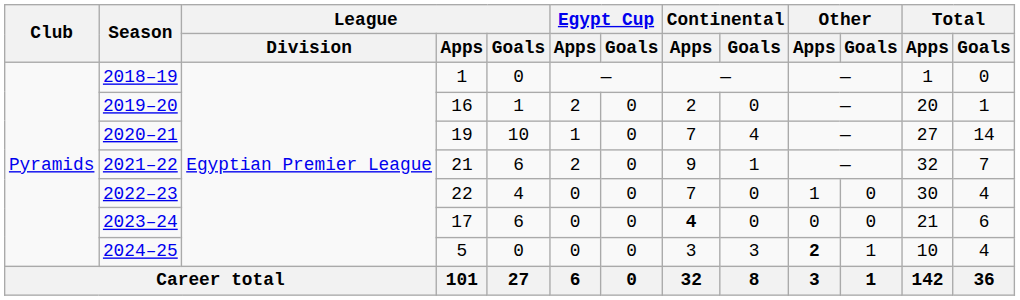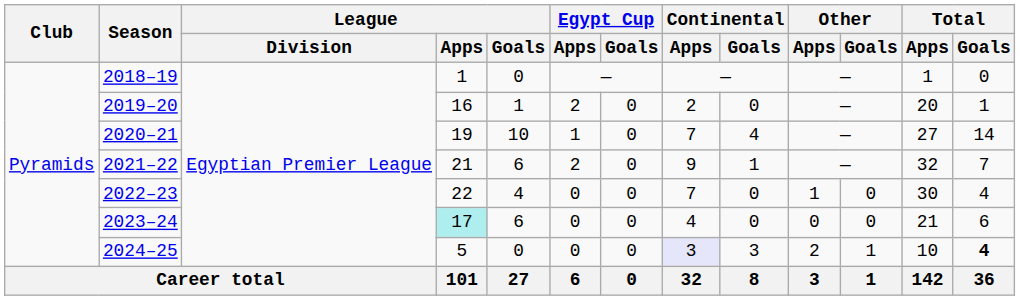(462, 222) no background -> (462, 222) paleturquoise background
(691, 222) bold -> (691, 222) normal
(691, 251) no background -> (691, 251) lavender background
(814, 251) bold -> (814, 251) normal
(984, 251) normal -> (984, 251) bold
